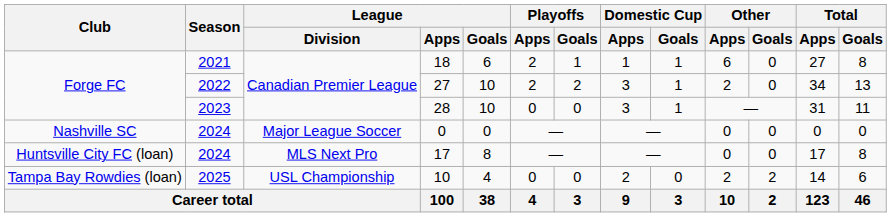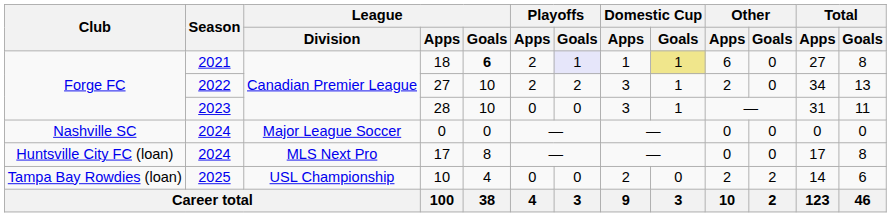(487, 62) normal -> (487, 62) bold
(577, 62) no background -> (577, 62) lavender background
(678, 62) no background -> (678, 62) khaki background
